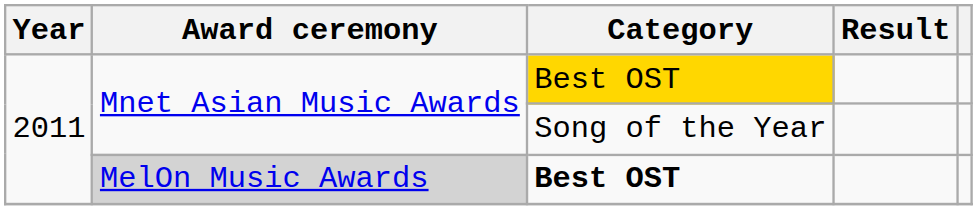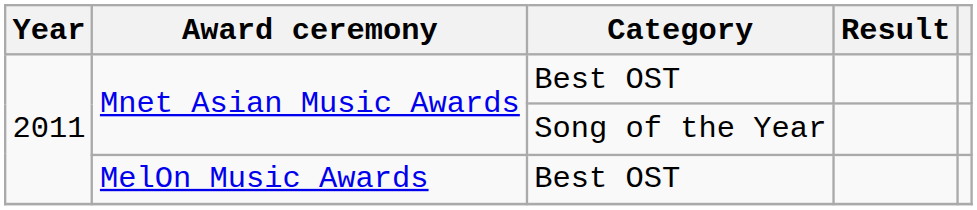(607, 80) gold background -> (607, 80) no background
(264, 179) lightgrey background -> (264, 179) no background
(607, 179) bold -> (607, 179) normal
